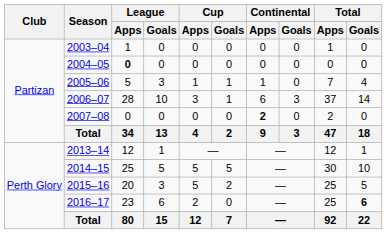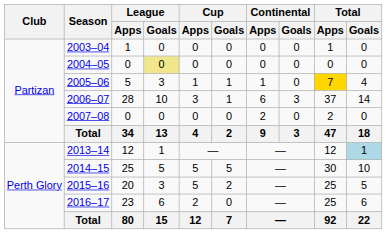(128, 64) bold -> (128, 64) normal
(162, 64) no background -> (162, 64) khaki background
(330, 82) no background -> (330, 82) gold background
(263, 116) bold -> (263, 116) normal
(364, 151) no background -> (364, 151) lightblue background
(364, 202) bold -> (364, 202) normal
